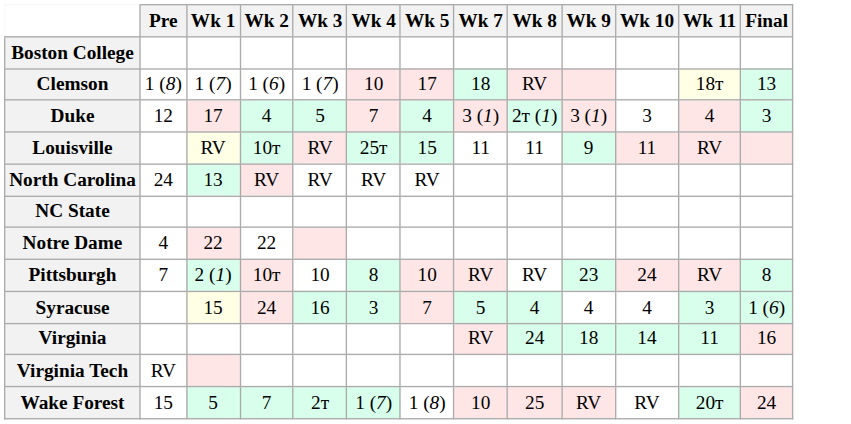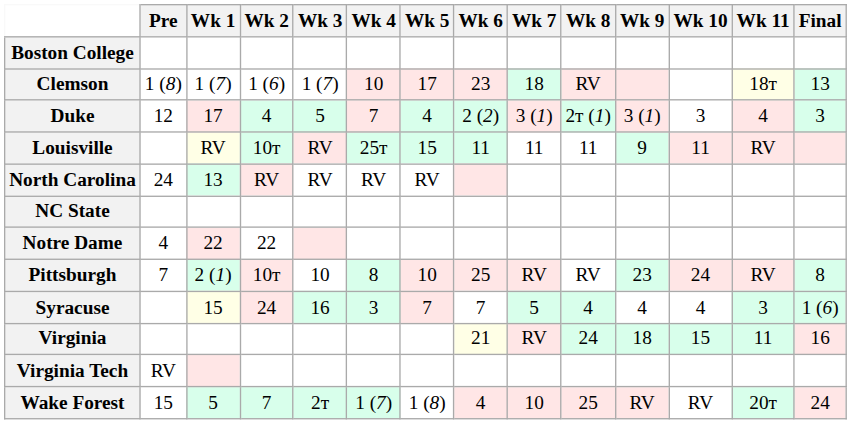+ column: (481, 20)
(647, 339) 14 -> (700, 339) 15
